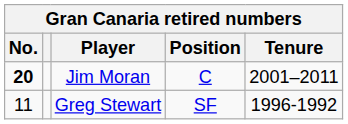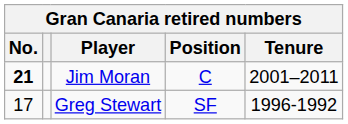(23, 76) 20 -> (23, 76) 21
(23, 105) 11 -> (23, 105) 17
